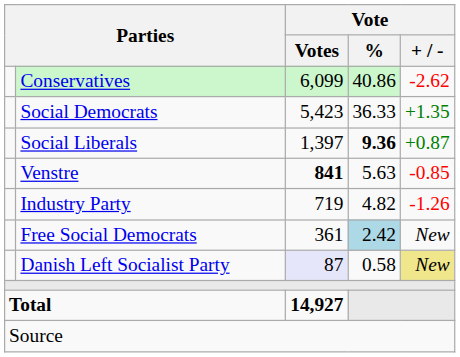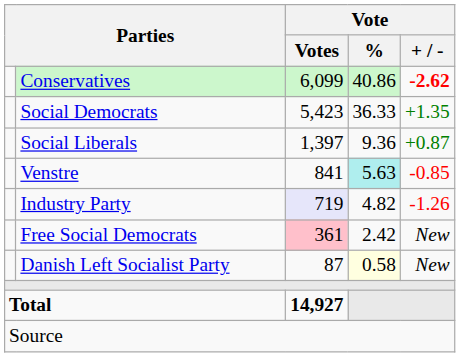(430, 81) normal -> (430, 81) bold
(379, 142) bold -> (379, 142) normal
(329, 173) bold -> (329, 173) normal
(379, 173) no background -> (379, 173) paleturquoise background
(329, 204) no background -> (329, 204) lavender background
(329, 234) no background -> (329, 234) pink background
(379, 234) lightblue background -> (379, 234) no background
(334, 265) lavender background -> (334, 265) no background
(379, 265) no background -> (379, 265) lightyellow background
(432, 265) khaki background -> (432, 265) no background
